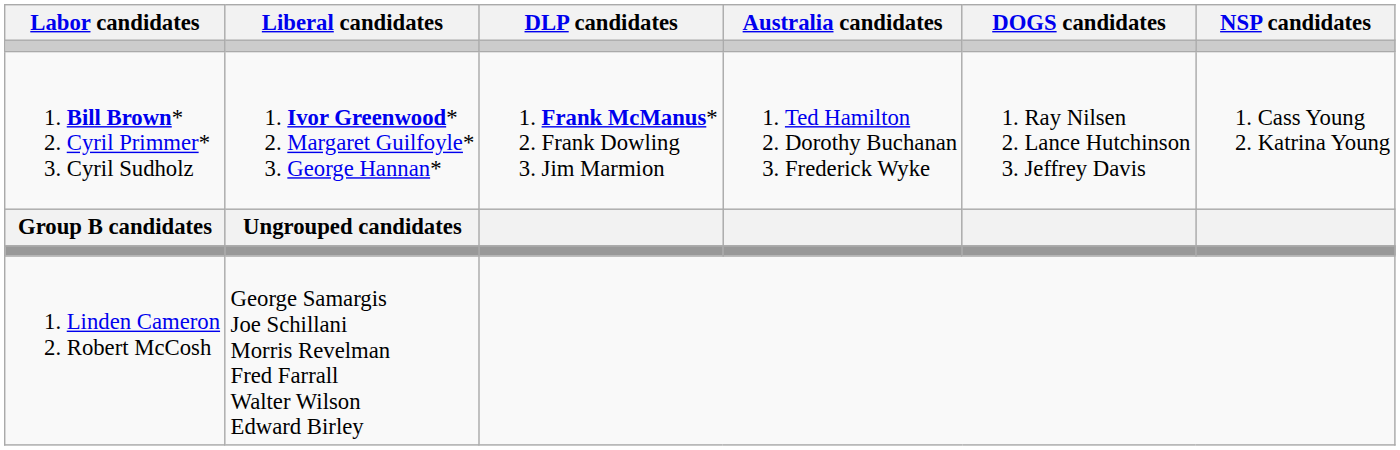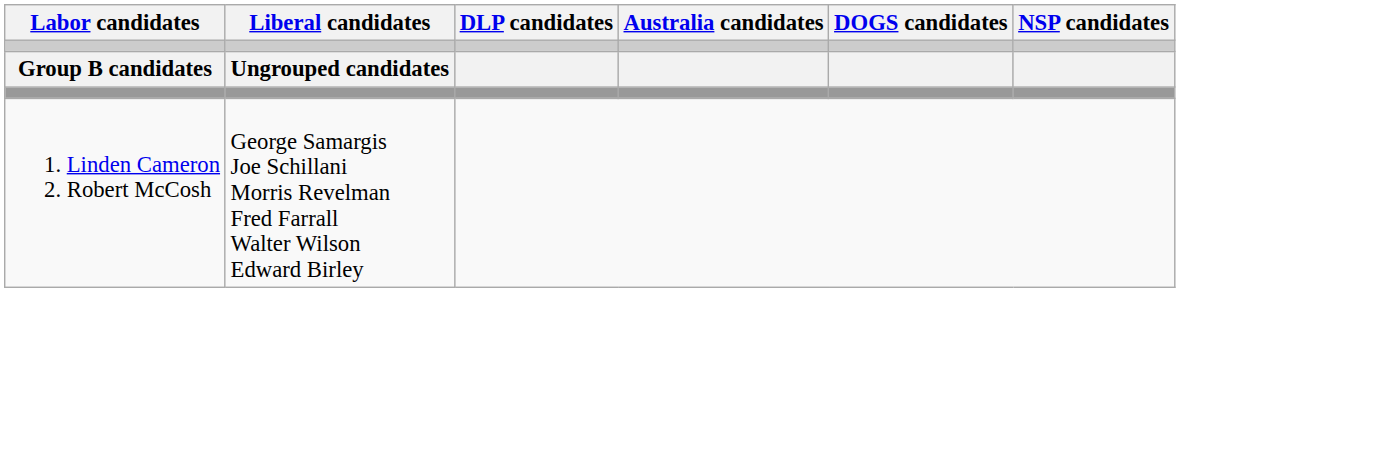- row: (115, 143)
